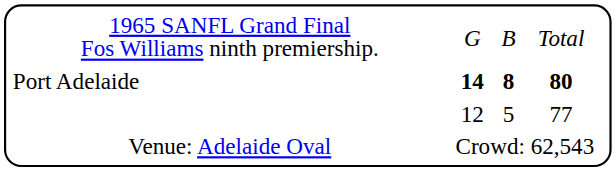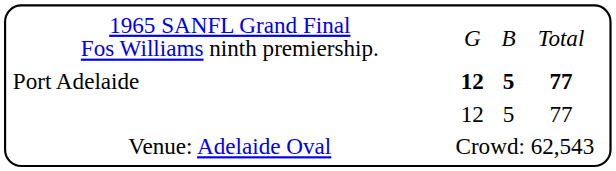(472, 81) 14 -> (472, 81) 12
(509, 81) 8 -> (509, 81) 5
(561, 81) 80 -> (561, 81) 77
